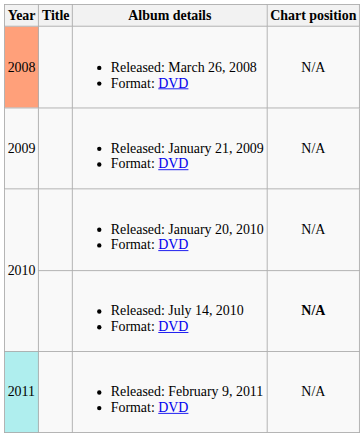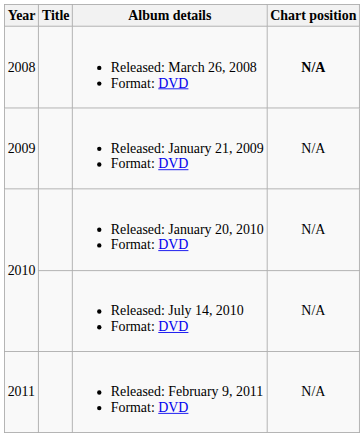(22, 67) lightsalmon background -> (22, 67) no background
(313, 67) normal -> (313, 67) bold
(313, 310) bold -> (313, 310) normal
(21, 392) paleturquoise background -> (21, 392) no background
